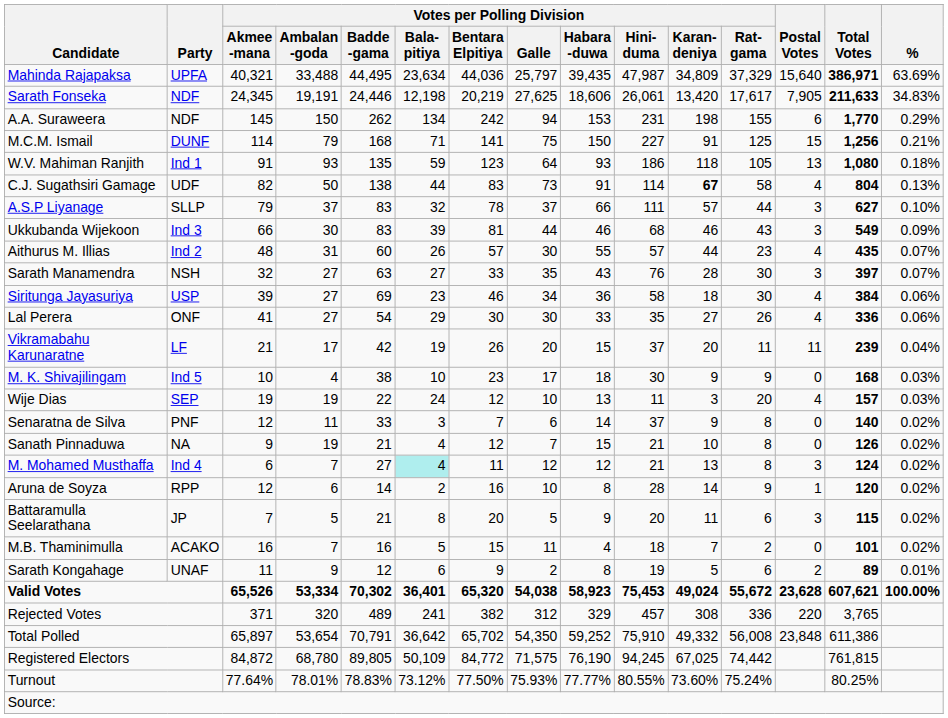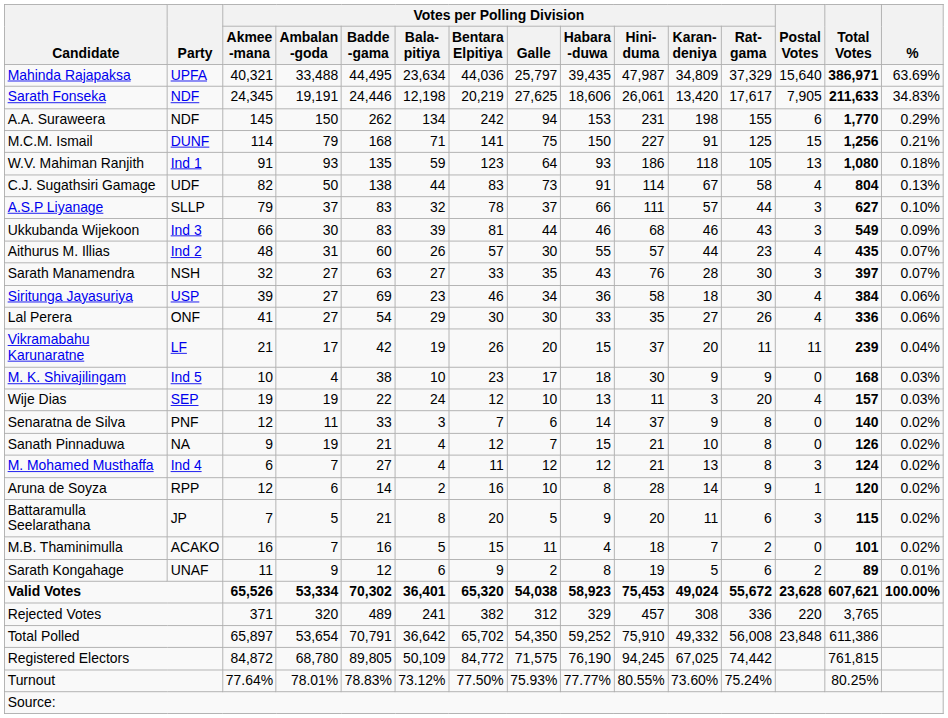(711, 185) bold -> (711, 185) normal
(442, 466) paleturquoise background -> (442, 466) no background
